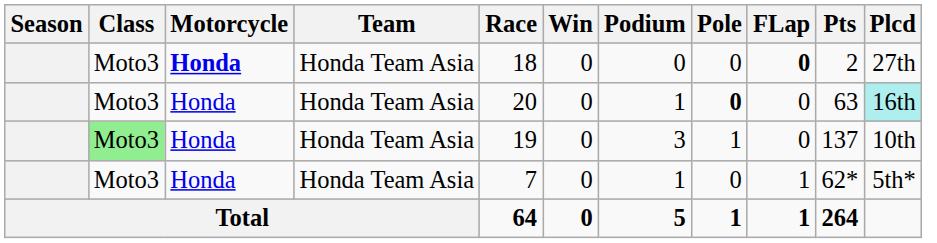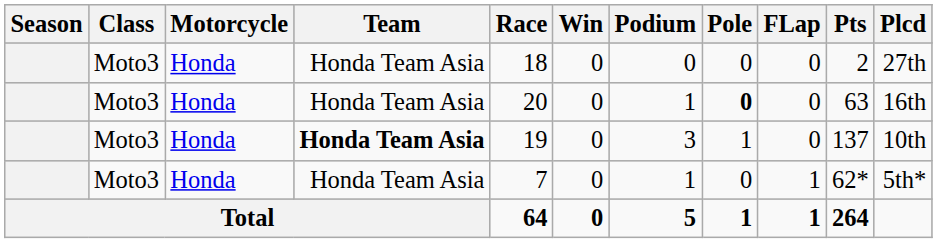(206, 62) bold -> (203, 62) normal
(804, 62) bold -> (815, 62) normal
(894, 101) paleturquoise background -> (904, 101) no background
(126, 140) lightgreen background -> (126, 140) no background
(387, 140) normal -> (392, 140) bold
